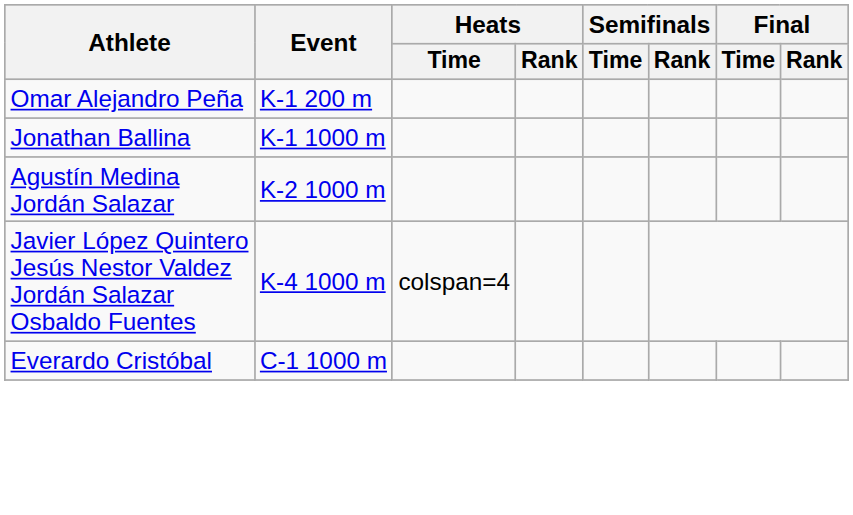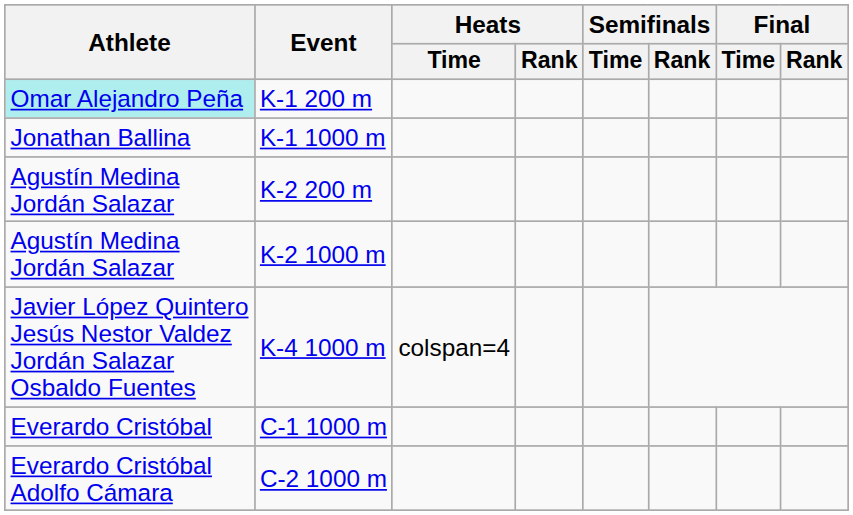(127, 99) no background -> (127, 99) paleturquoise background
+ row: (316, 190)
+ row: (323, 479)
